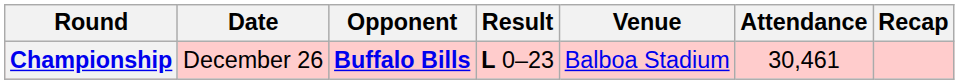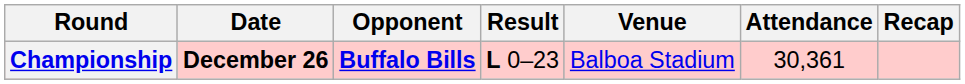(253, 60) normal -> (256, 60) bold
(804, 60) 30,461 -> (809, 60) 30,361
